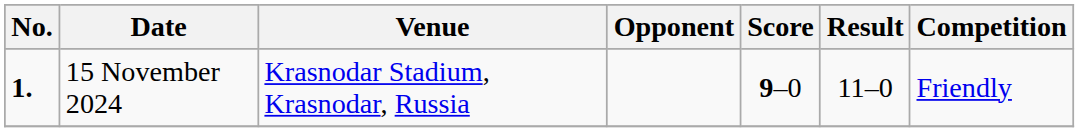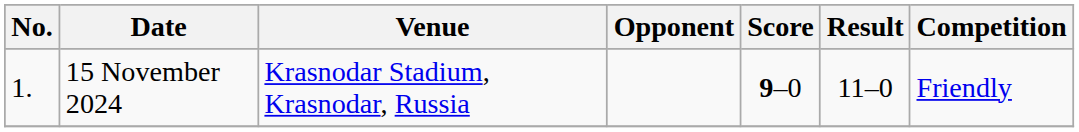(22, 87) bold -> (22, 87) normal
